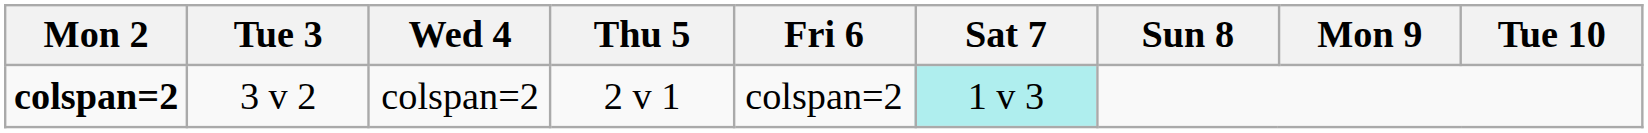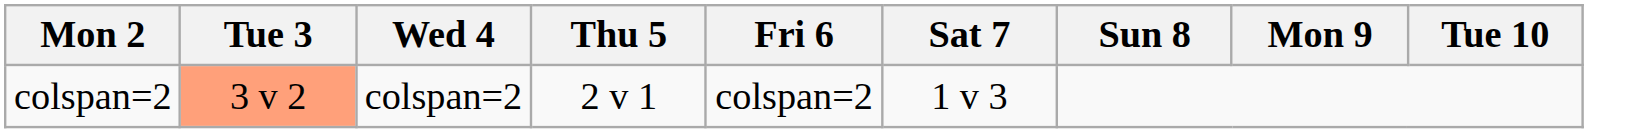(96, 95) bold -> (93, 95) normal
(278, 95) no background -> (268, 95) lightsalmon background
(1006, 95) paleturquoise background -> (969, 95) no background
